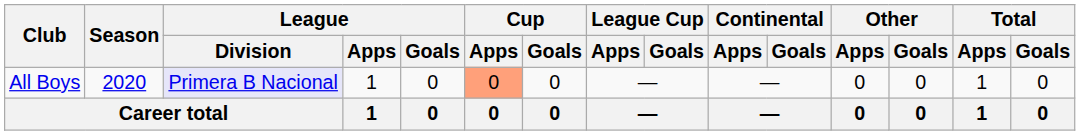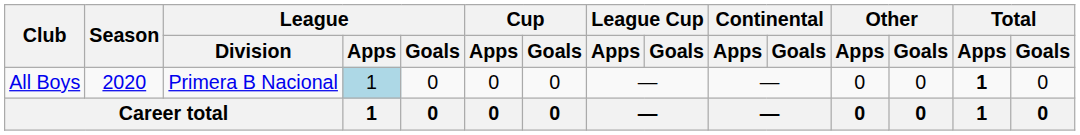(253, 82) lavender background -> (253, 82) no background
(372, 82) no background -> (372, 82) lightblue background
(494, 82) lightsalmon background -> (494, 82) no background
(982, 82) normal -> (982, 82) bold
